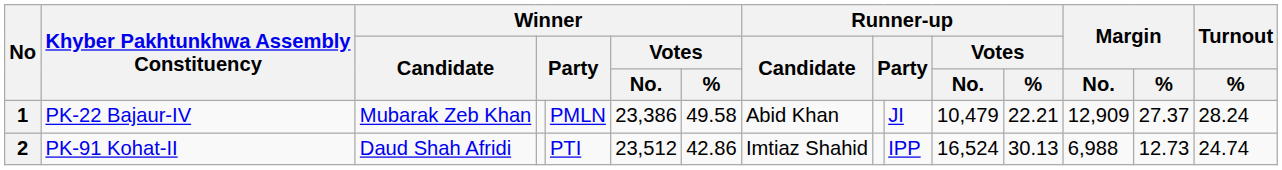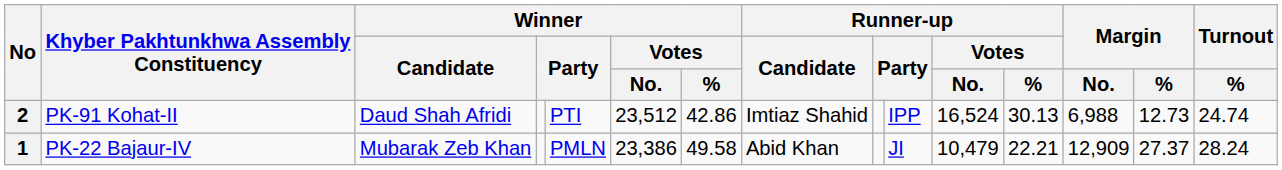rows swapped: (23, 116) <-> (23, 148)
